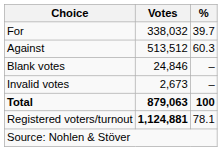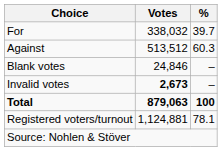(174, 84) normal -> (174, 84) bold
(163, 119) bold -> (163, 119) normal
